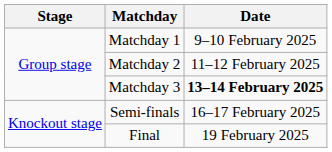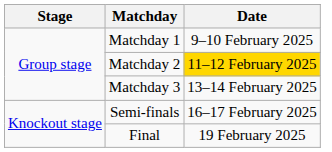(255, 64) no background -> (252, 64) gold background
(255, 87) bold -> (252, 87) normal
